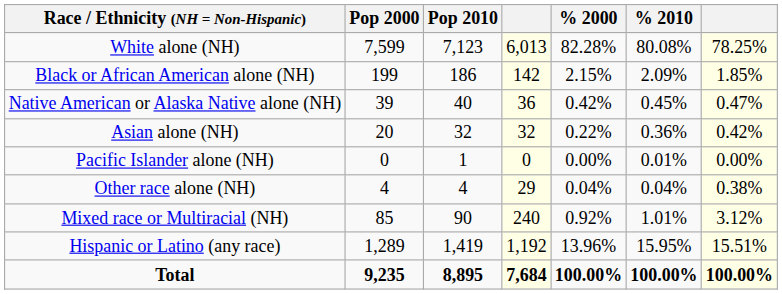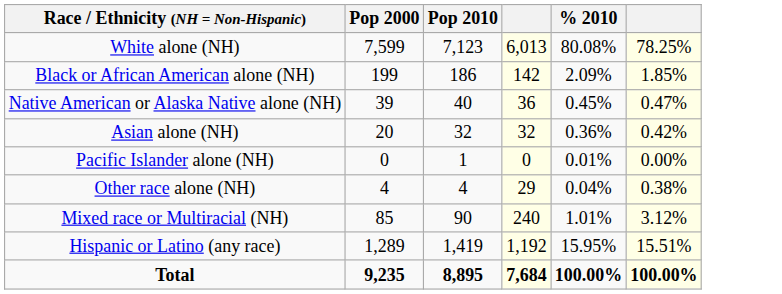- column: (588, 18)
